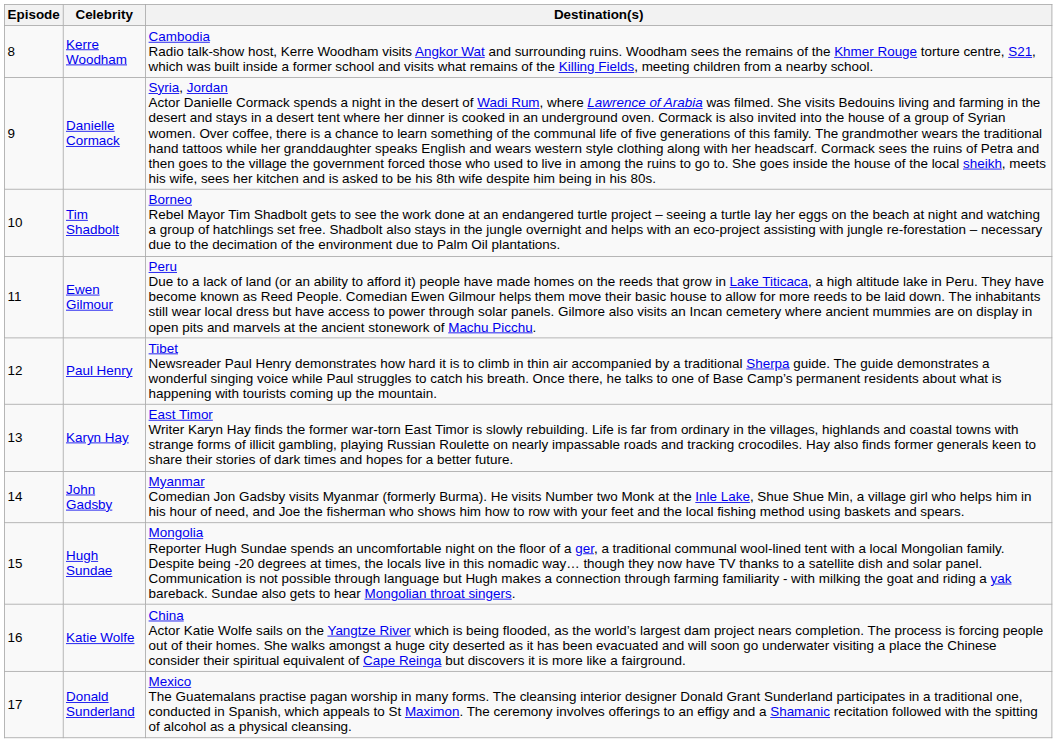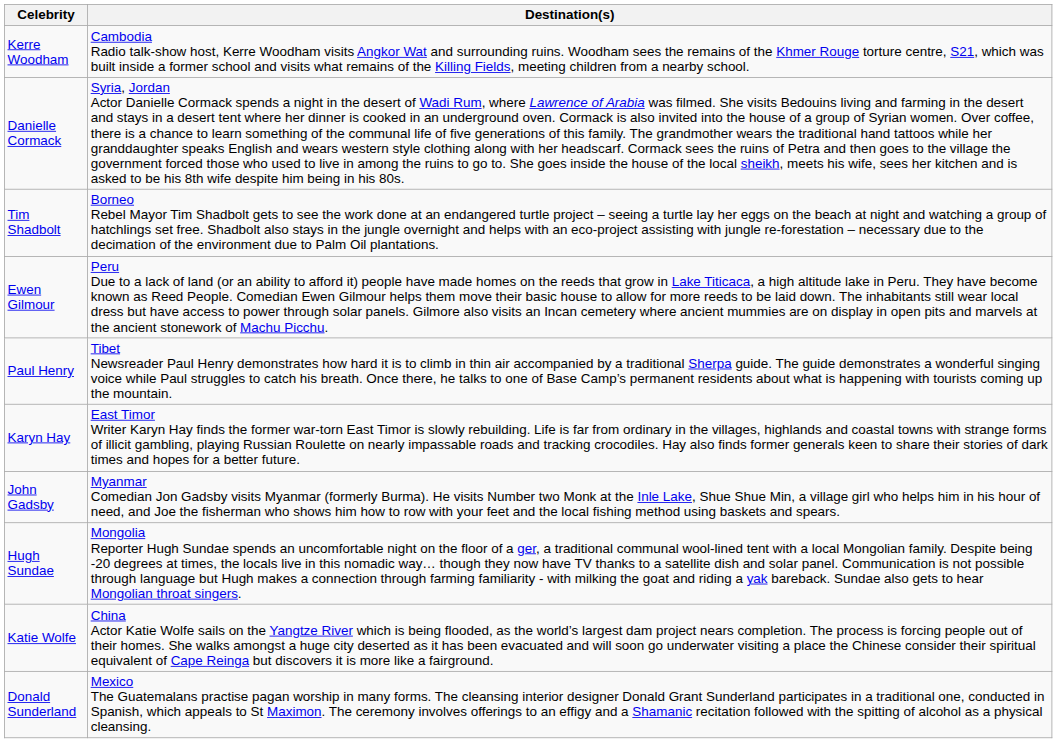- column: (34, 15)
